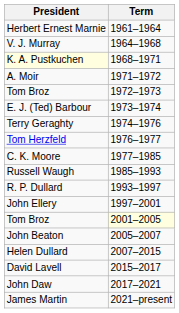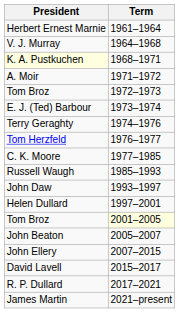(35, 188) R. P. Dullard -> (29, 188) John Daw
(32, 204) John Ellery -> (37, 204) Helen Dullard
(37, 252) Helen Dullard -> (32, 252) John Ellery
(29, 284) John Daw -> (35, 284) R. P. Dullard
